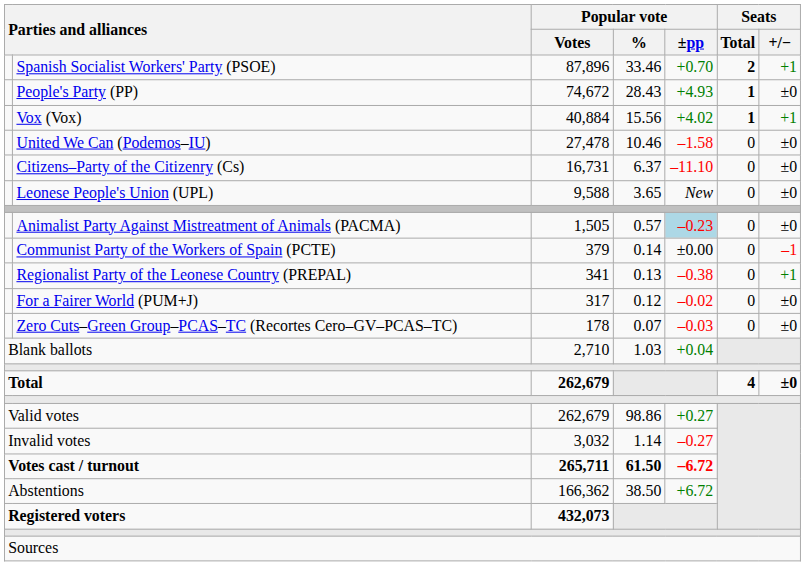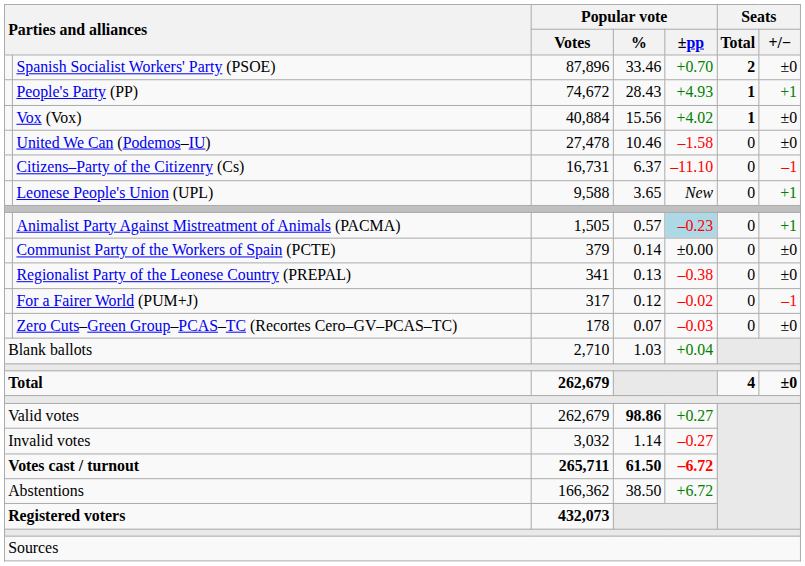(789, 67) +1 -> (789, 67) ±0
(789, 92) ±0 -> (789, 92) +1
(789, 117) +1 -> (789, 117) ±0
(789, 167) ±0 -> (789, 167) –1
(789, 192) ±0 -> (789, 192) +1
(789, 225) ±0 -> (789, 225) +1
(789, 250) –1 -> (789, 250) ±0
(789, 275) +1 -> (789, 275) ±0
(789, 300) ±0 -> (789, 300) –1
(643, 415) normal -> (643, 415) bold
